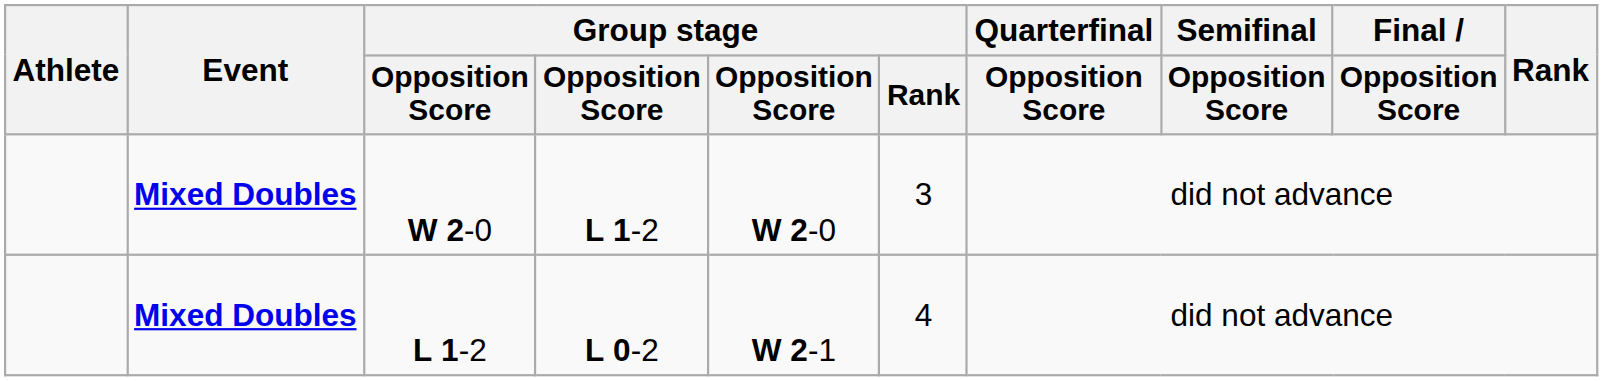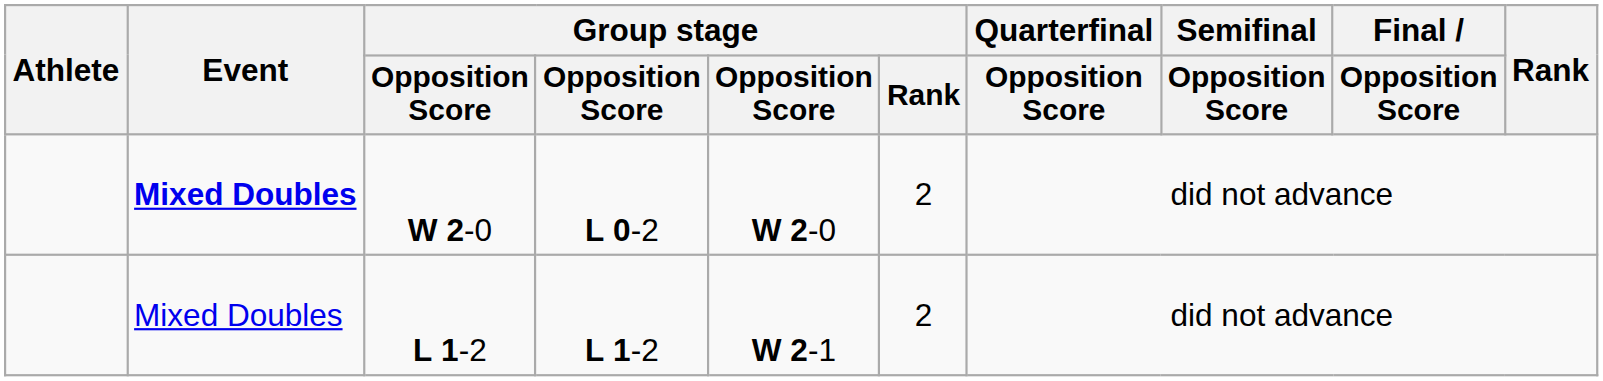(622, 230) L 1-2 -> (622, 230) L 0-2
(924, 195) 3 -> (924, 195) 2
(245, 315) bold -> (238, 315) normal
(622, 350) L 0-2 -> (622, 350) L 1-2
(924, 315) 4 -> (924, 315) 2
